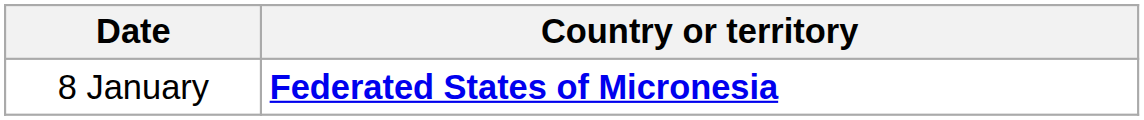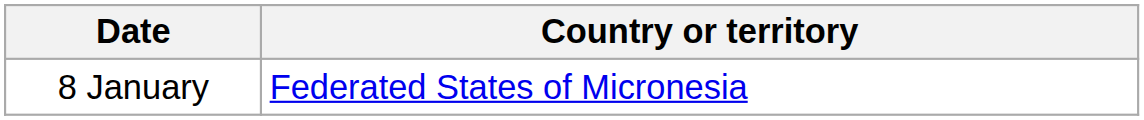(524, 86) bold -> (509, 86) normal
